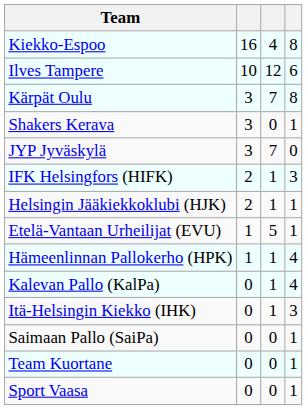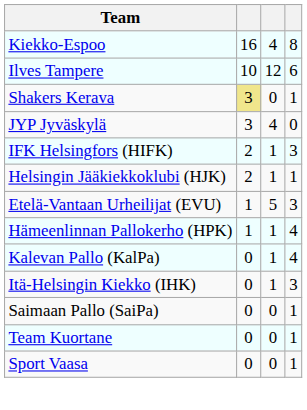- row: (50, 97)
(249, 124) no background -> (249, 97) khaki background
(273, 151) 7 -> (273, 124) 4
(293, 230) 1 -> (293, 204) 3
